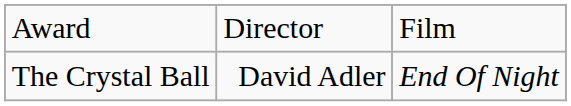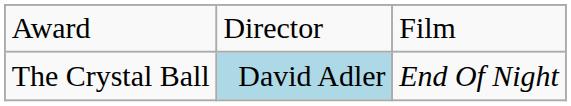(304, 75) no background -> (304, 75) lightblue background
